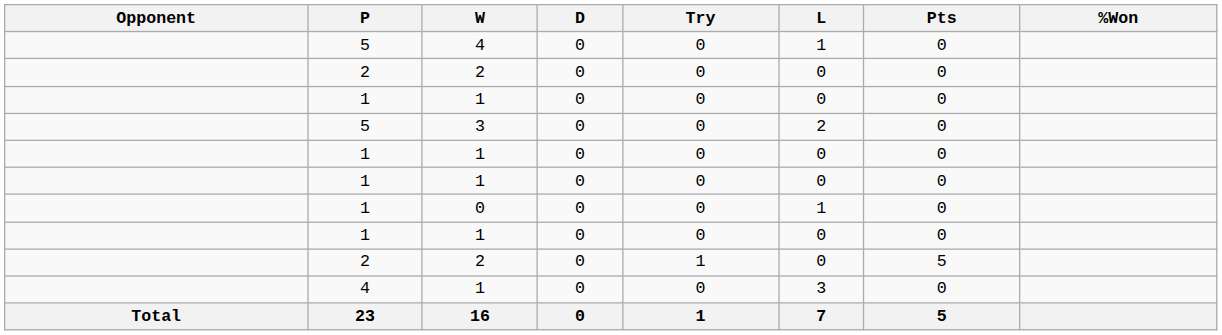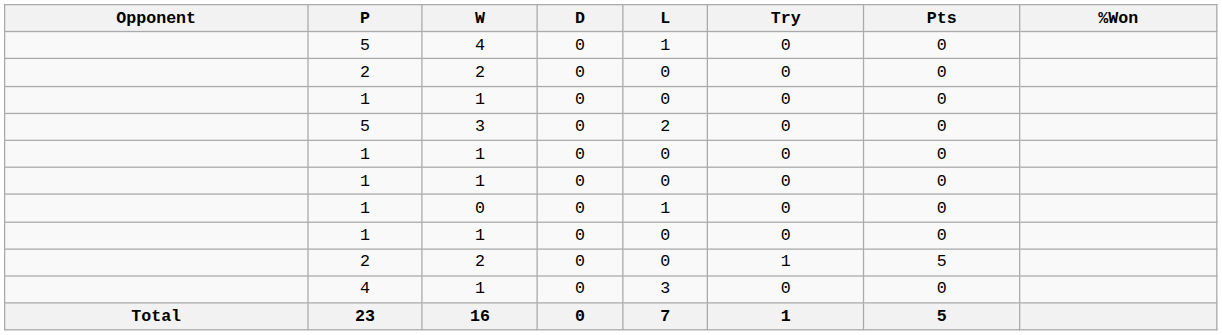columns swapped: (821, 18) <-> (701, 18)
